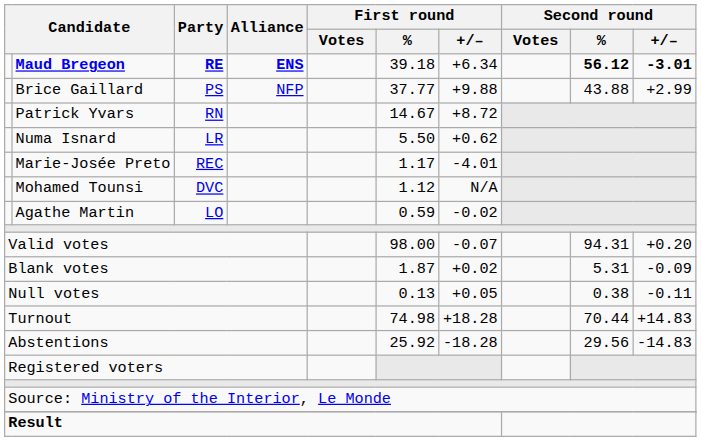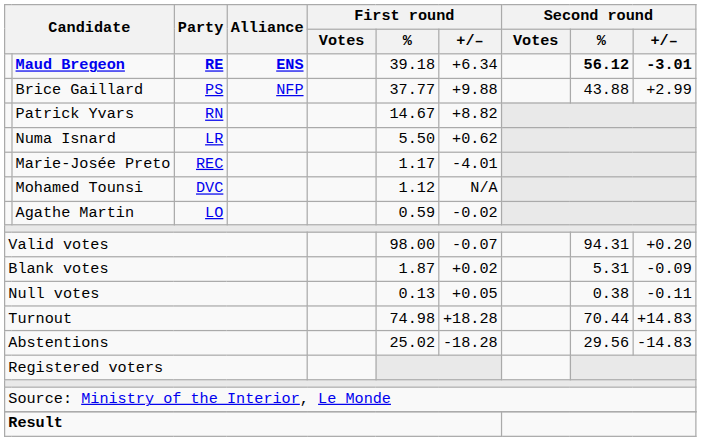(475, 115) +8.72 -> (475, 115) +8.82
(412, 343) 25.92 -> (412, 343) 25.02
